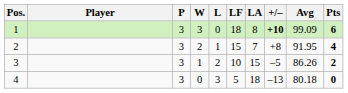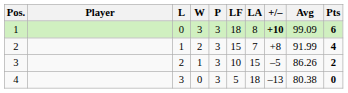columns swapped: (181, 12) <-> (218, 12)
(305, 46) 91.95 -> (305, 46) 91.99
(305, 79) 80.18 -> (305, 79) 80.38
